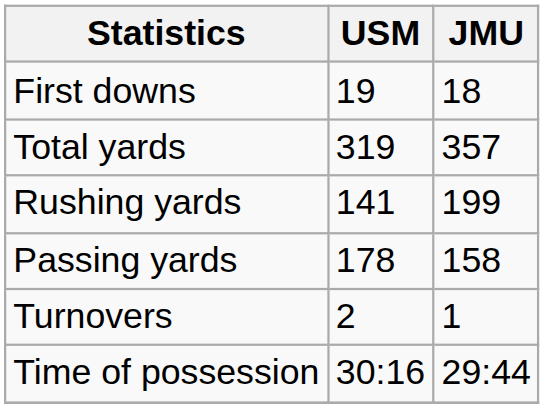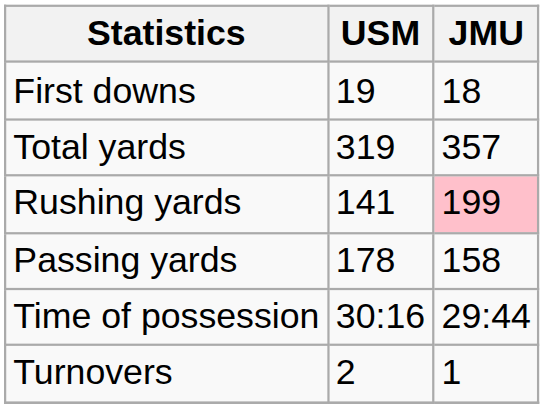(471, 203) no background -> (471, 203) pink background
rows swapped: (93, 316) <-> (166, 372)
